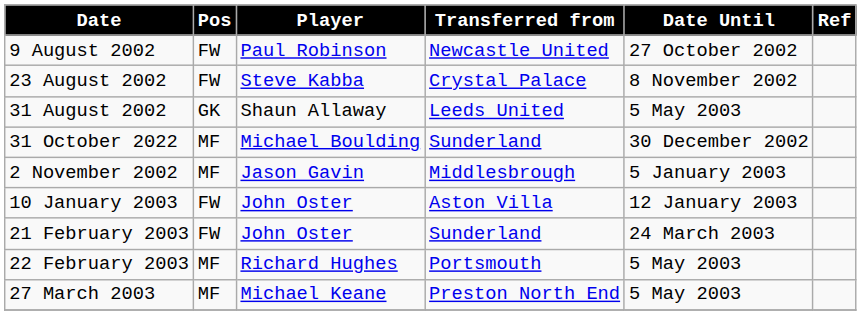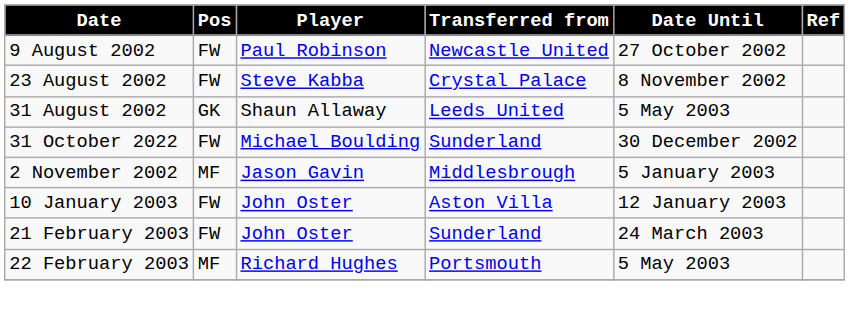(209, 142) MF -> (209, 142) FW
- row: (82, 295)
